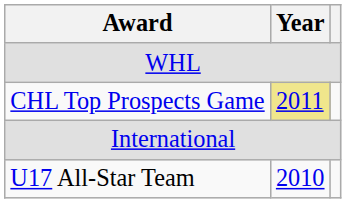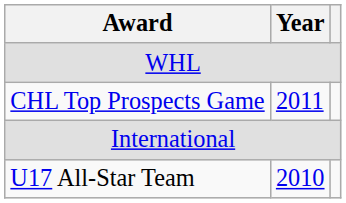(300, 100) khaki background -> (300, 100) no background
